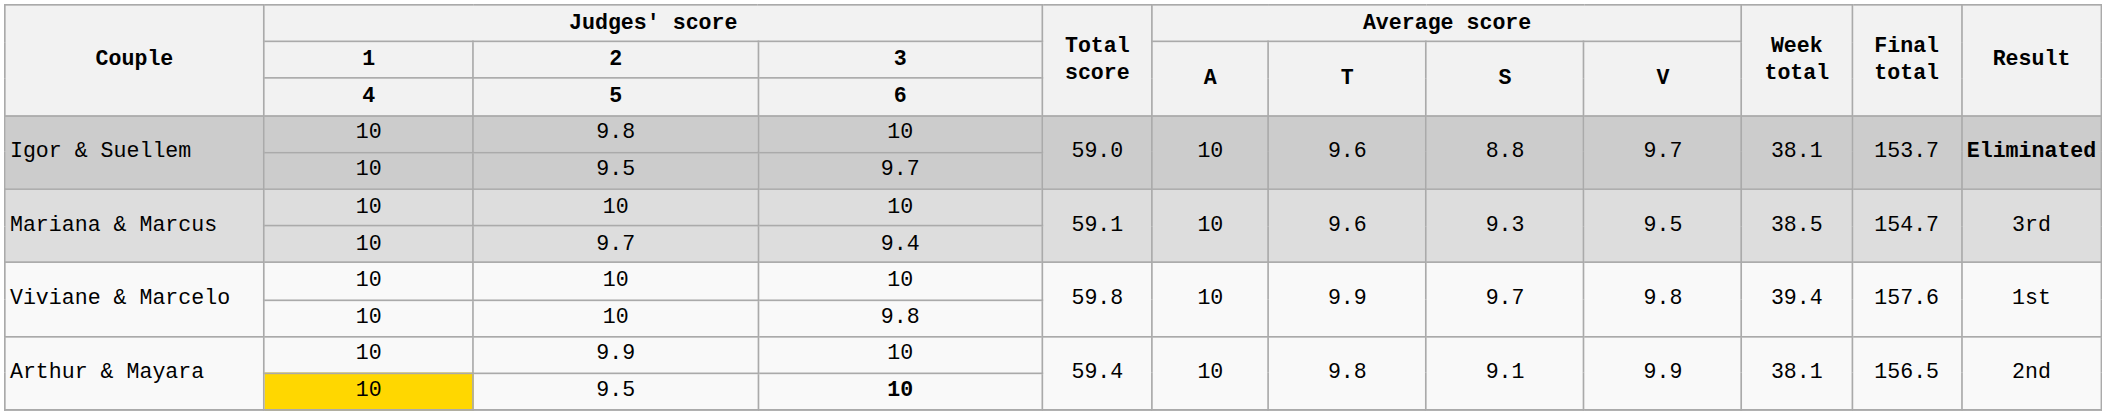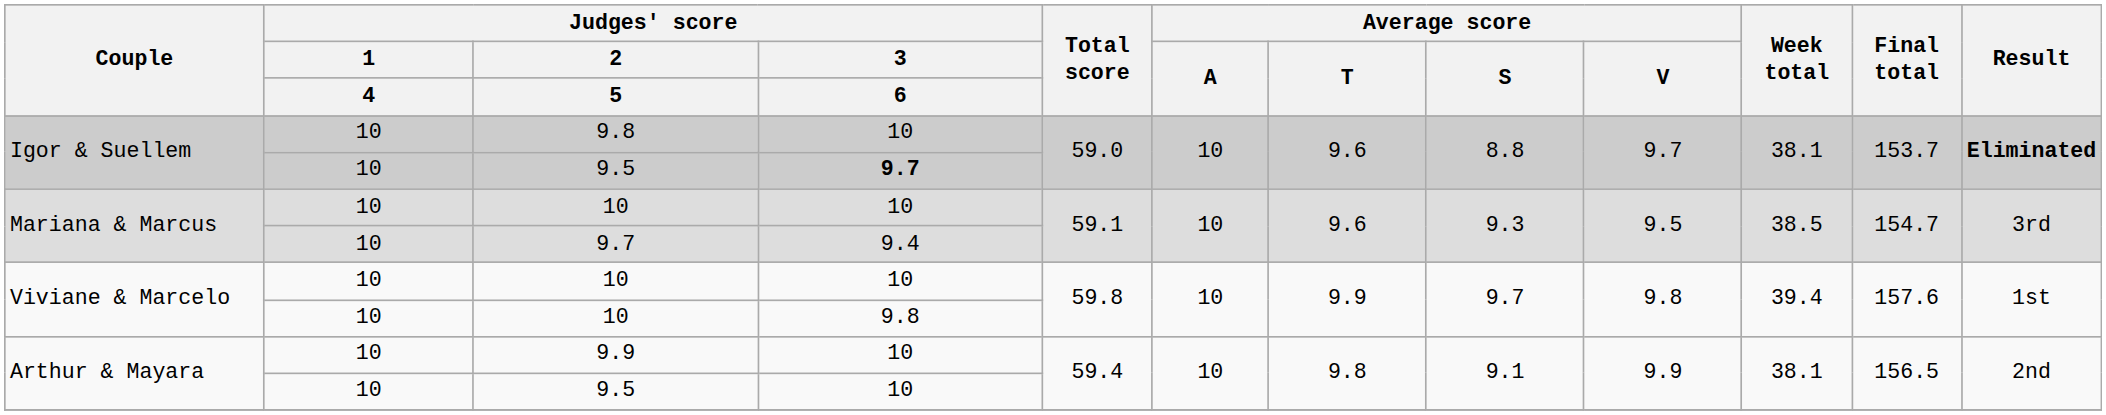(900, 170) normal -> (900, 170) bold
(369, 391) gold background -> (369, 391) no background
(900, 391) bold -> (900, 391) normal
